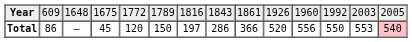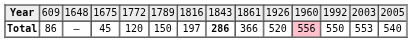(220, 29) normal -> (220, 29) bold
(306, 29) no background -> (306, 29) pink background
(393, 29) pink background -> (393, 29) no background
